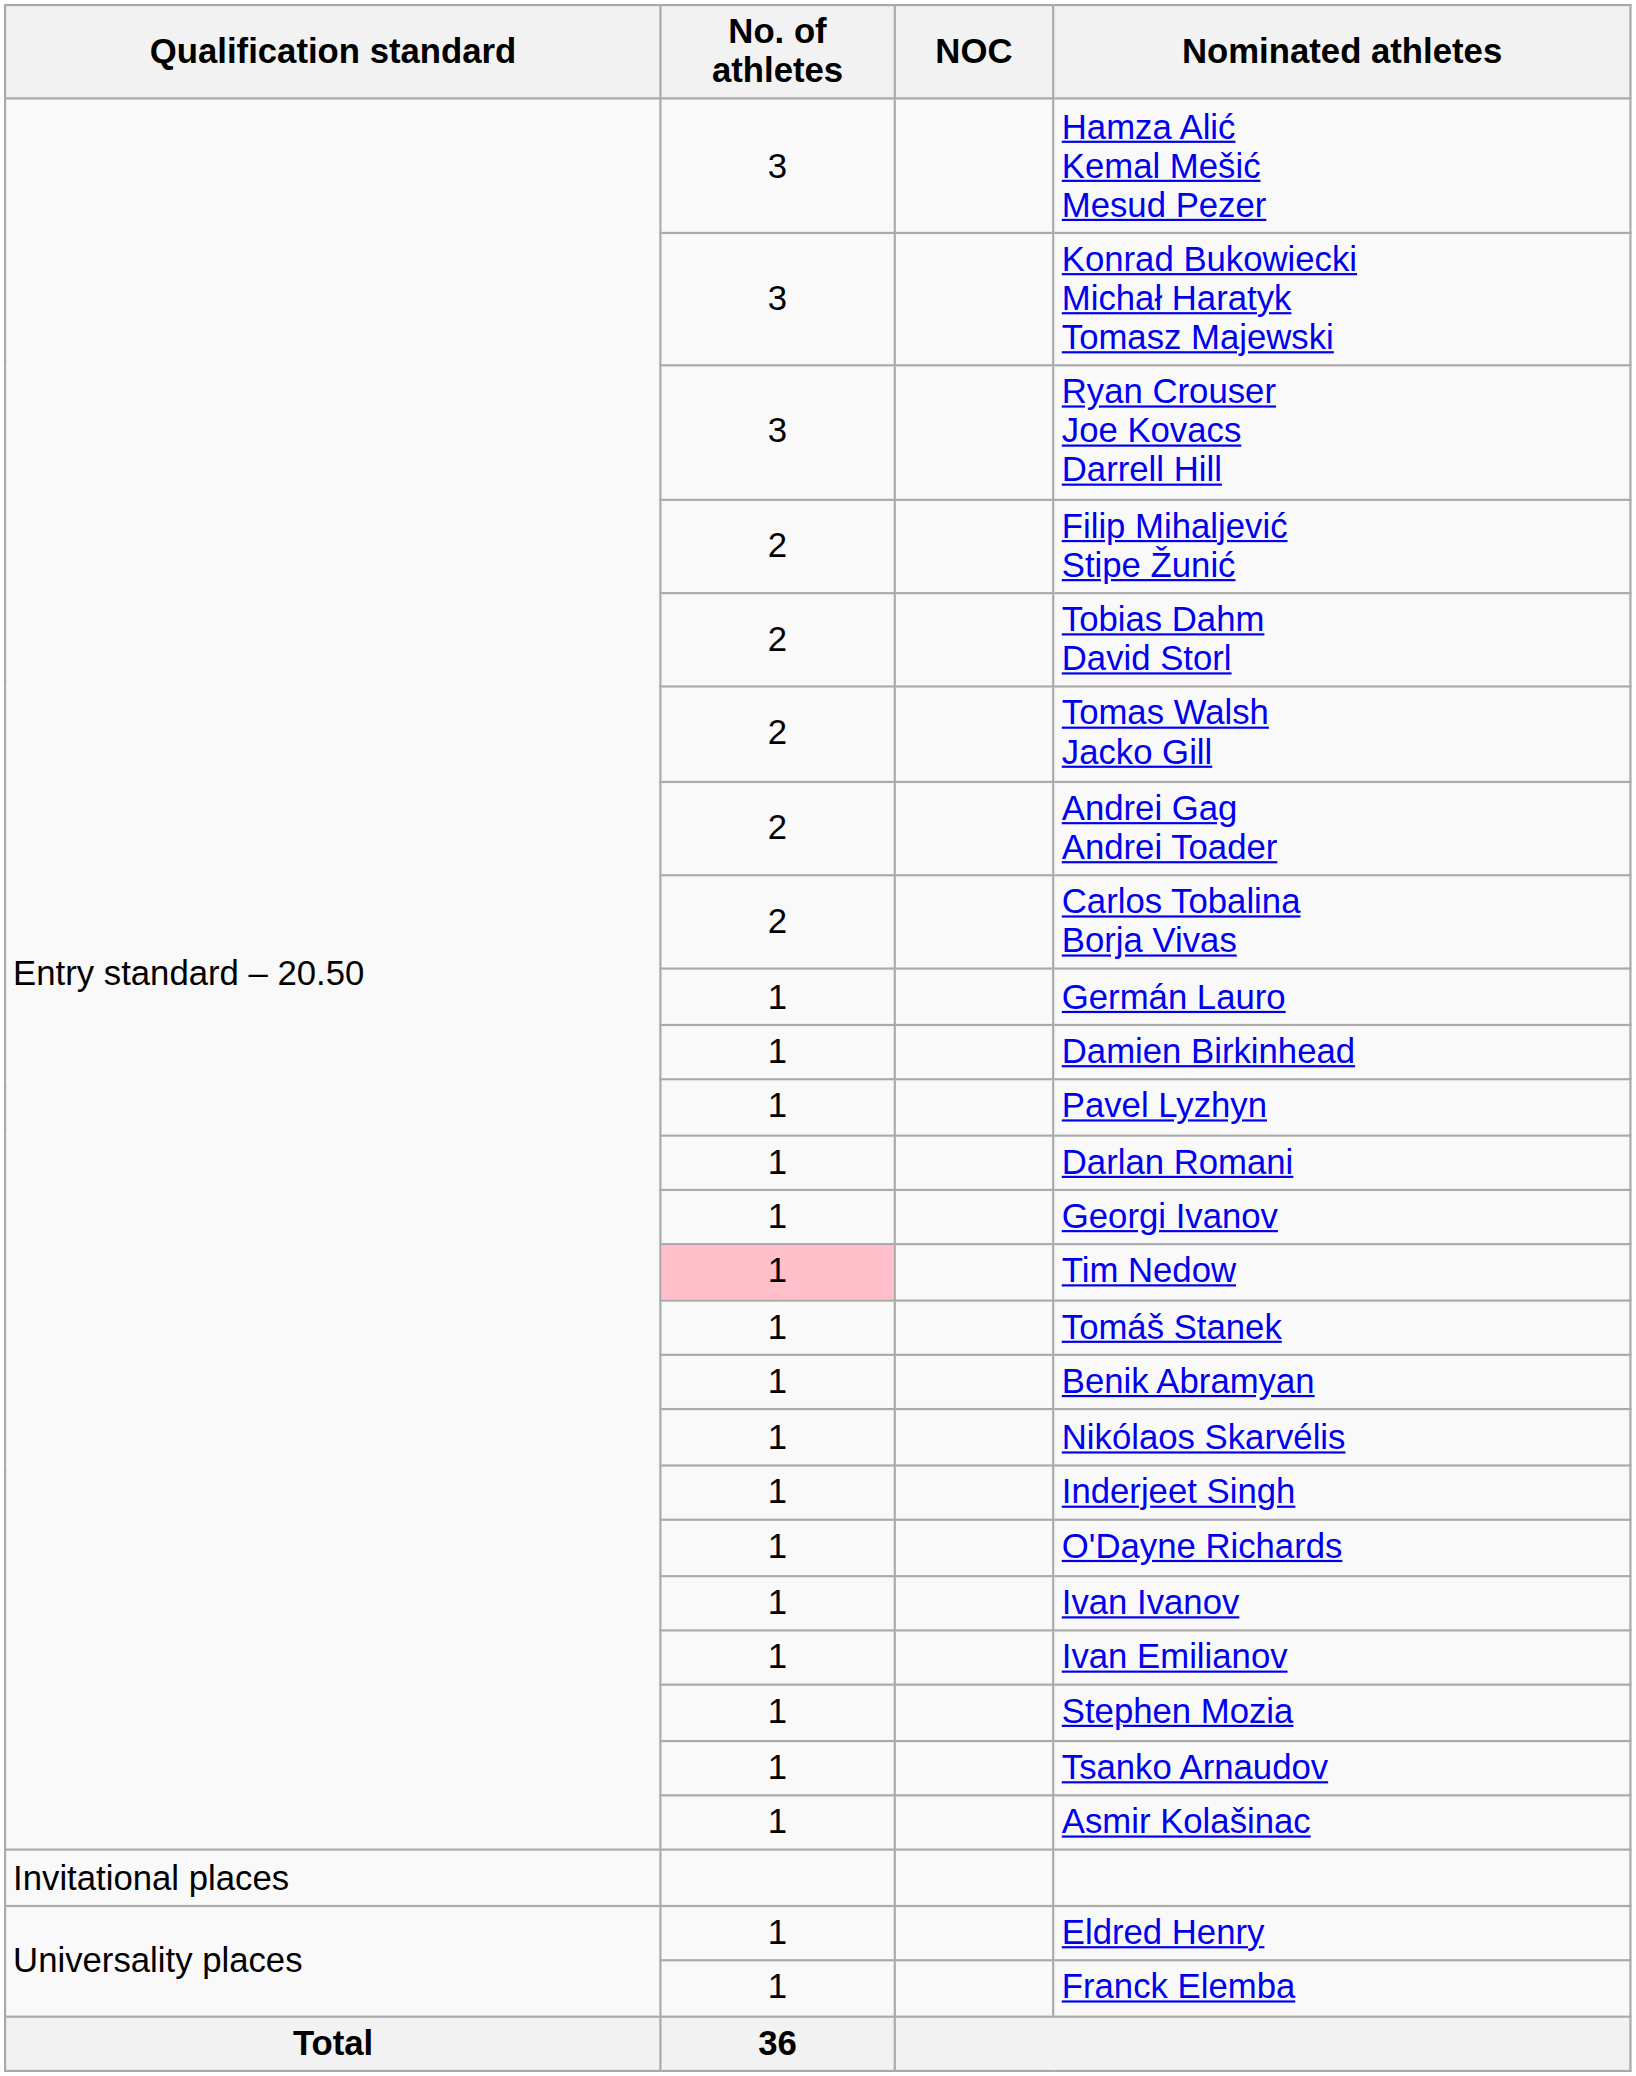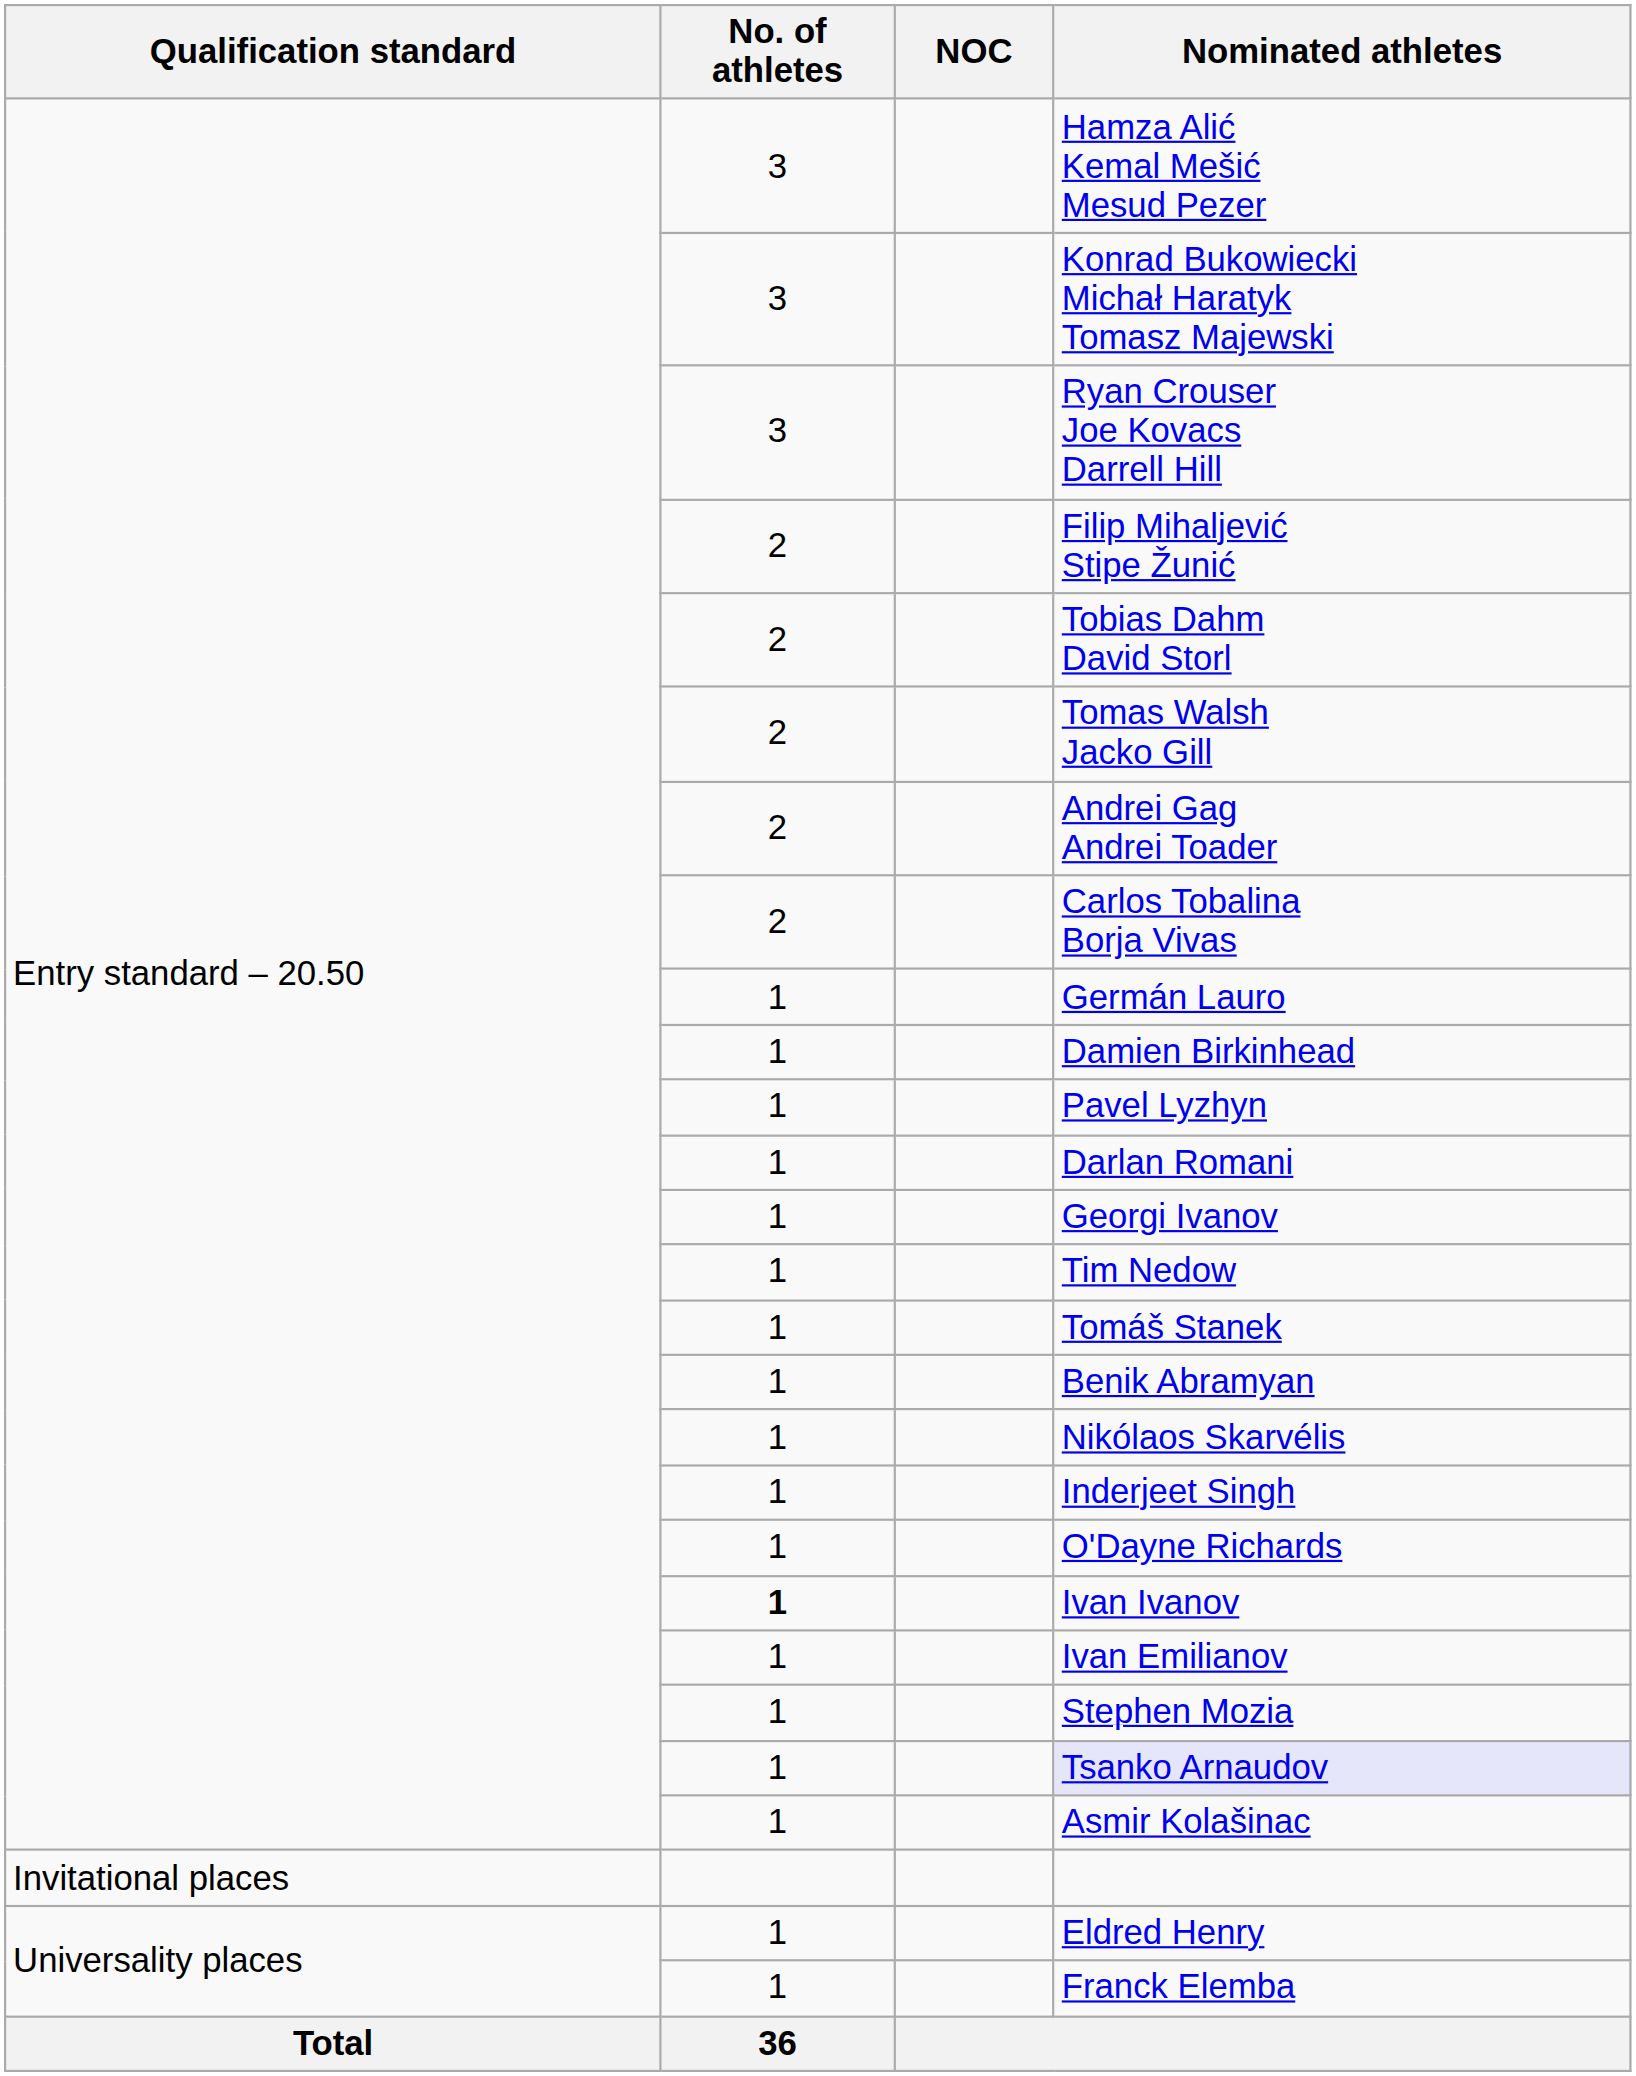(778, 1271) pink background -> (778, 1271) no background
(778, 1602) normal -> (778, 1602) bold
(1195, 1767) no background -> (1195, 1767) lavender background
